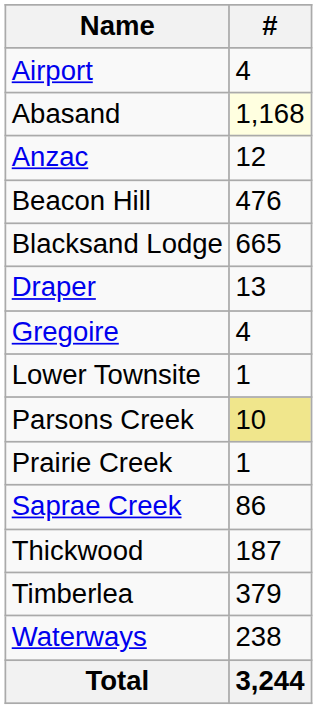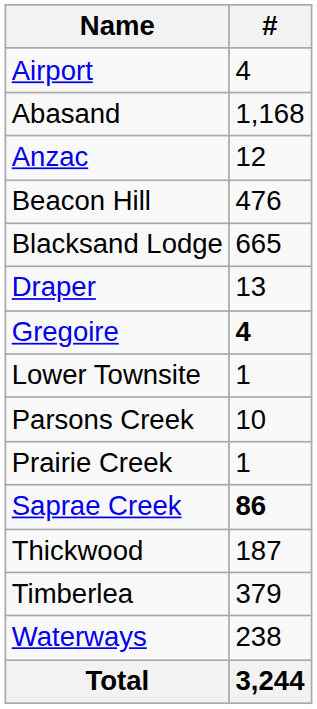(270, 113) lightyellow background -> (270, 113) no background
(243, 331) normal -> (243, 331) bold
(251, 419) khaki background -> (251, 419) no background
(251, 506) normal -> (251, 506) bold
